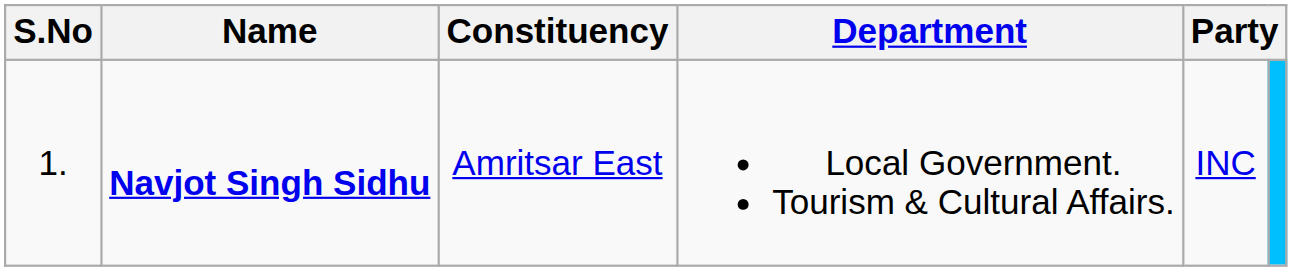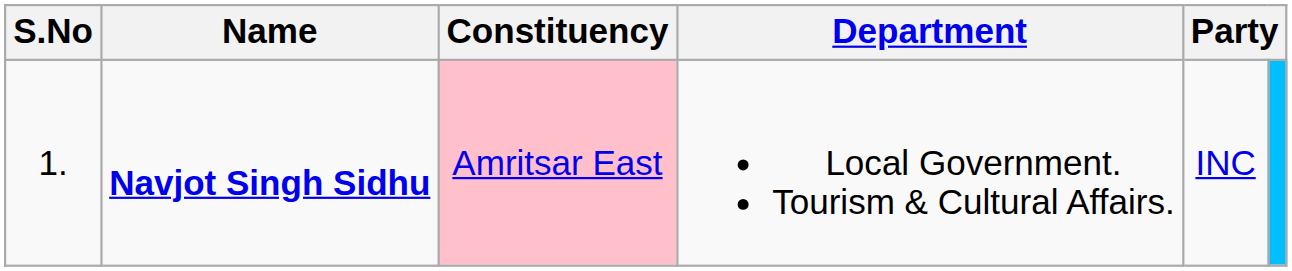(557, 162) no background -> (557, 162) pink background
